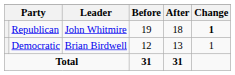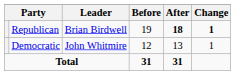(96, 29) John Whitmire -> (96, 29) Brian Birdwell
(178, 29) normal -> (178, 29) bold
(96, 45) Brian Birdwell -> (96, 45) John Whitmire
